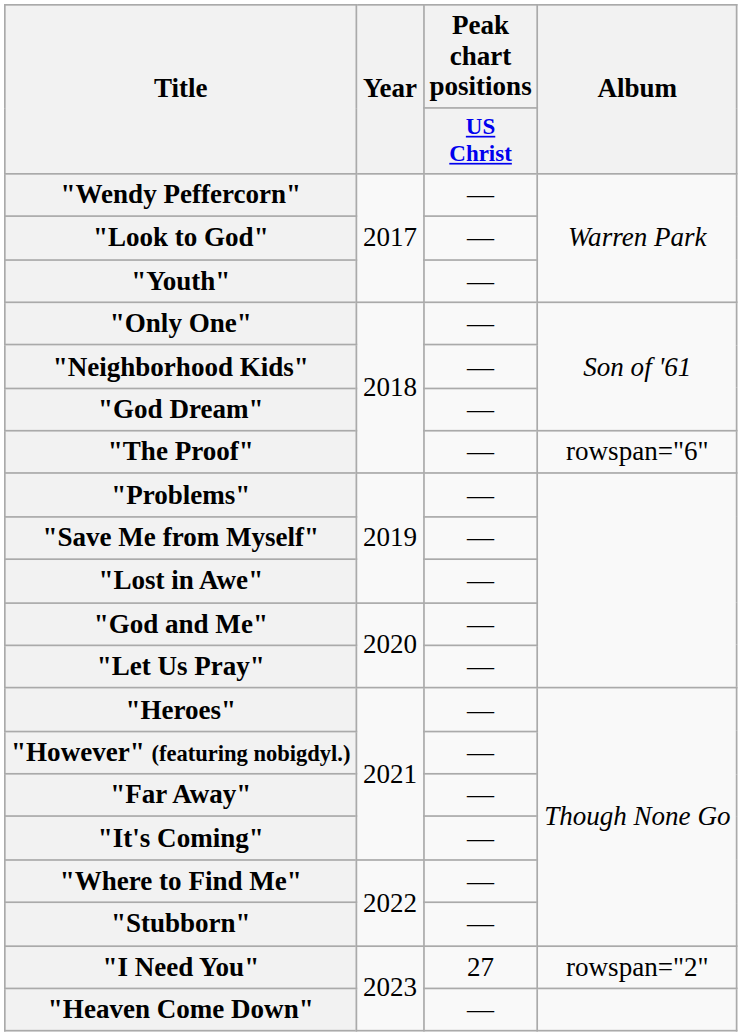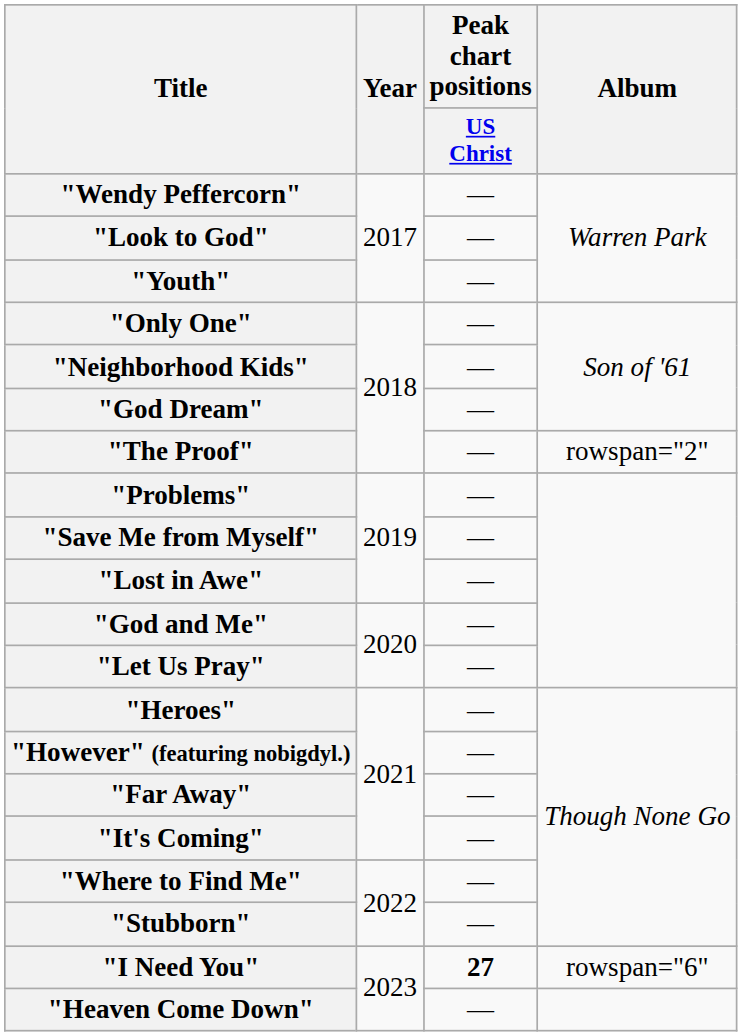(637, 451) rowspan="6" -> (637, 451) rowspan="2"
(481, 966) normal -> (481, 966) bold
(637, 966) rowspan="2" -> (637, 966) rowspan="6"
